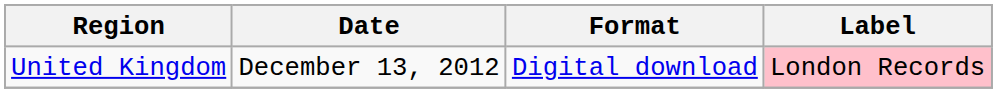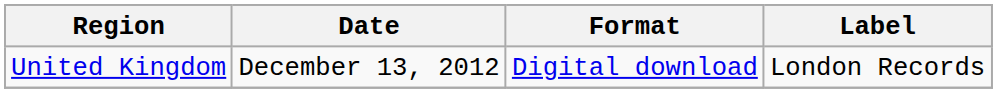(878, 68) pink background -> (878, 68) no background
